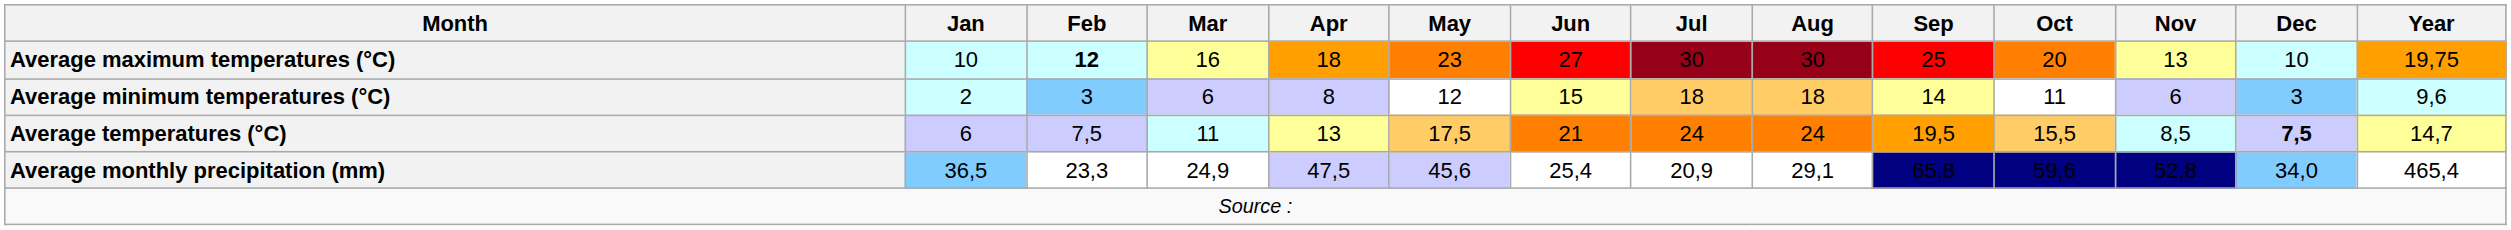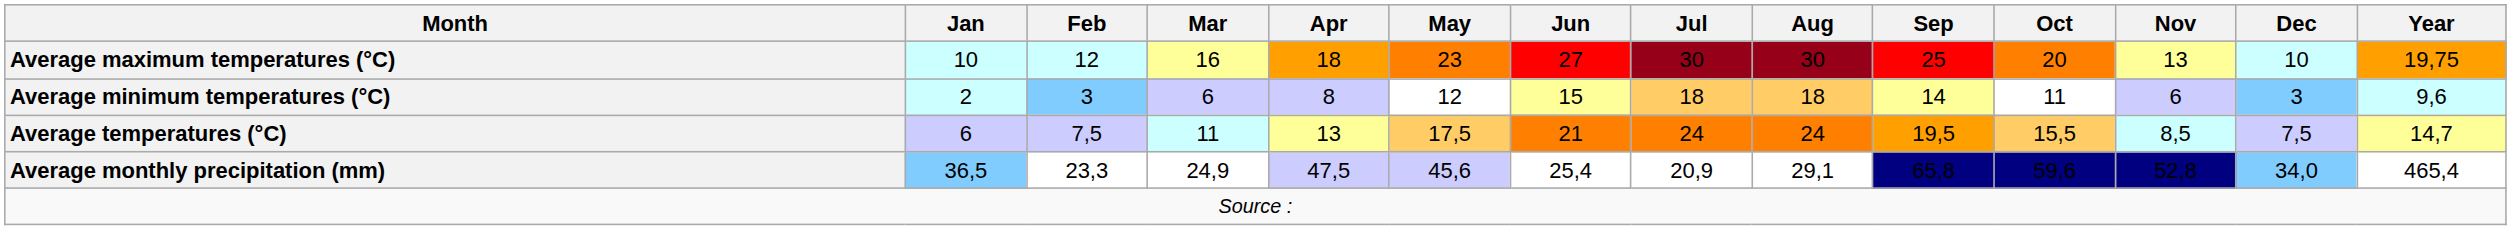(1087, 59) bold -> (1087, 59) normal
(2297, 133) bold -> (2297, 133) normal
